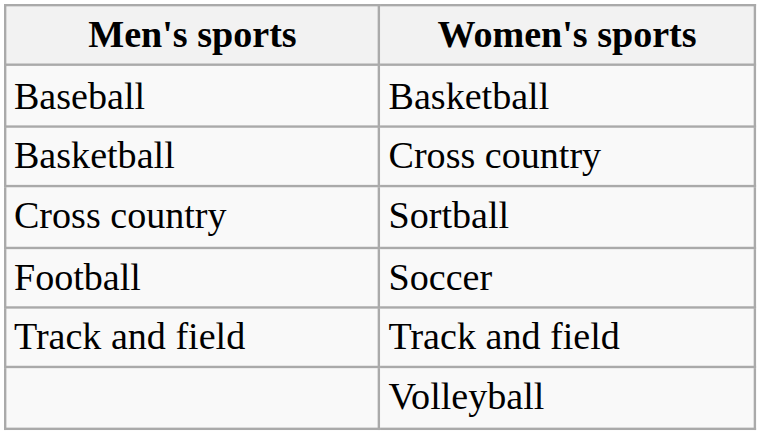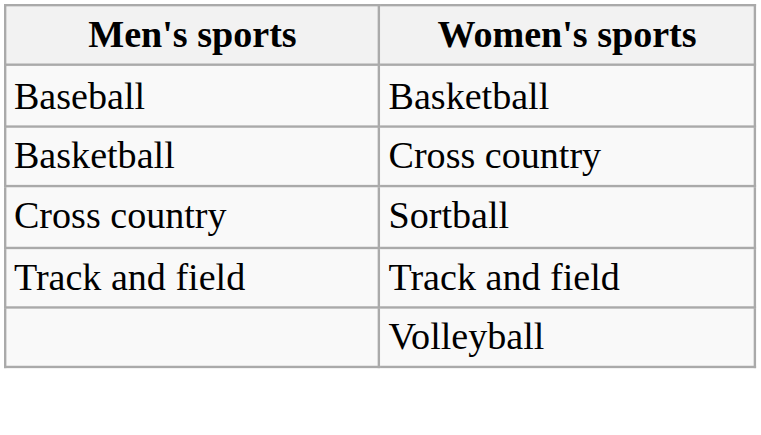- row: (77, 276)
